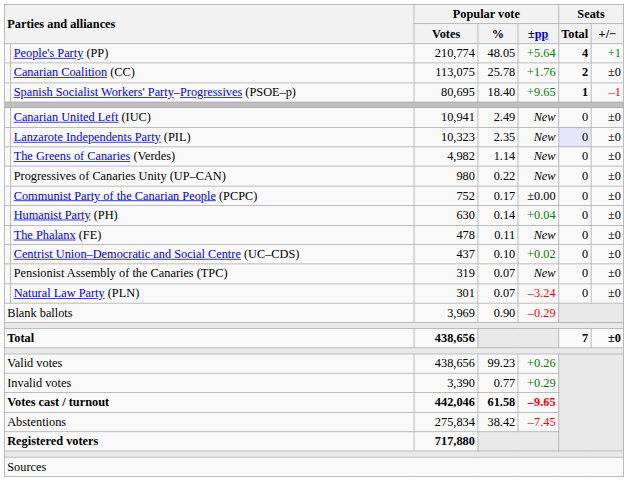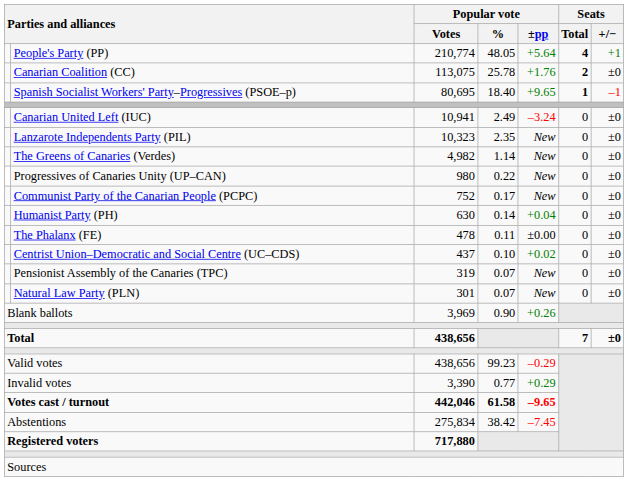(545, 117) New -> (542, 117) –3.24
(585, 137) lavender background -> (585, 137) no background
(541, 195) ±0.00 -> (545, 195) New
(545, 234) New -> (541, 234) ±0.00
(542, 293) –3.24 -> (545, 293) New
(542, 313) –0.29 -> (541, 313) +0.26
(541, 363) +0.26 -> (542, 363) –0.29
